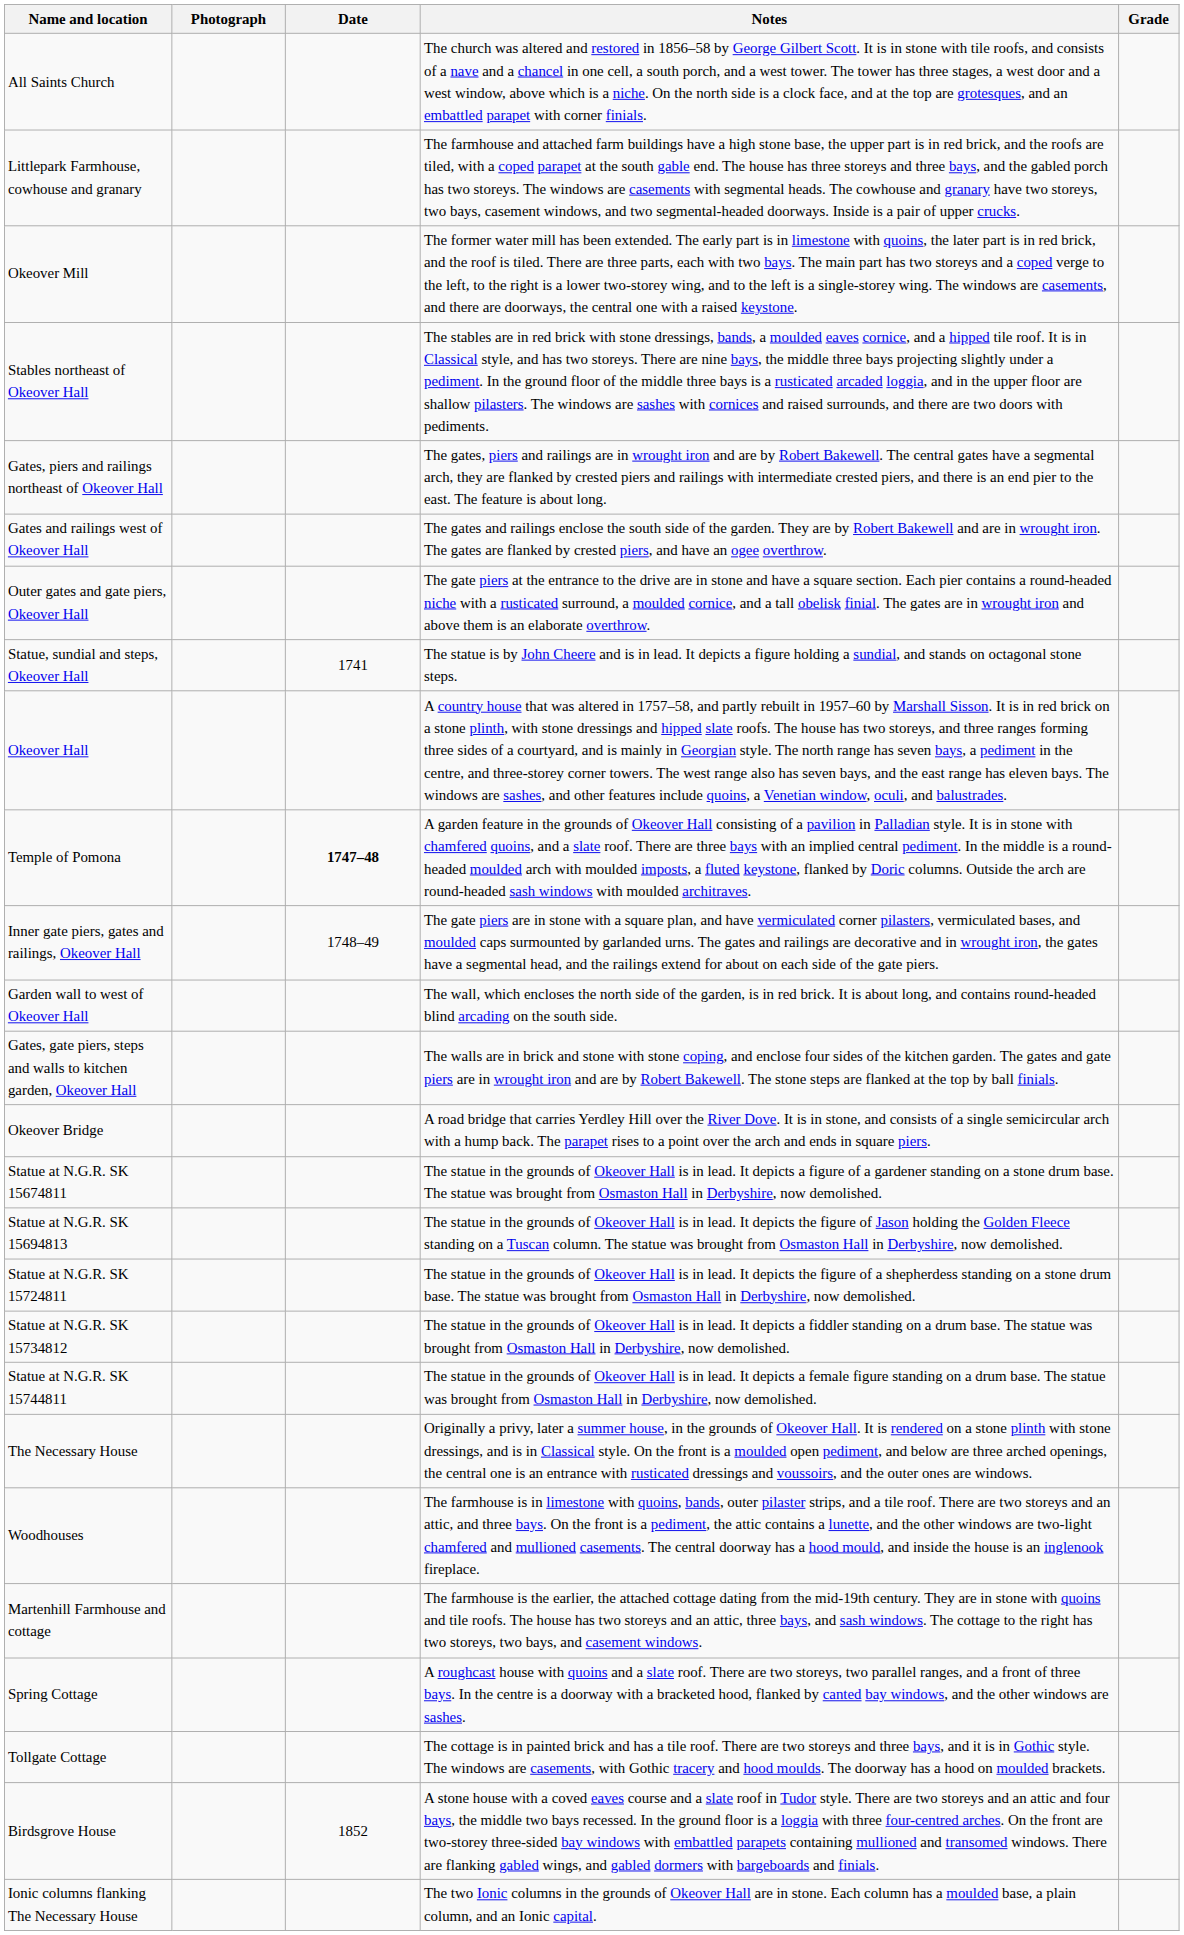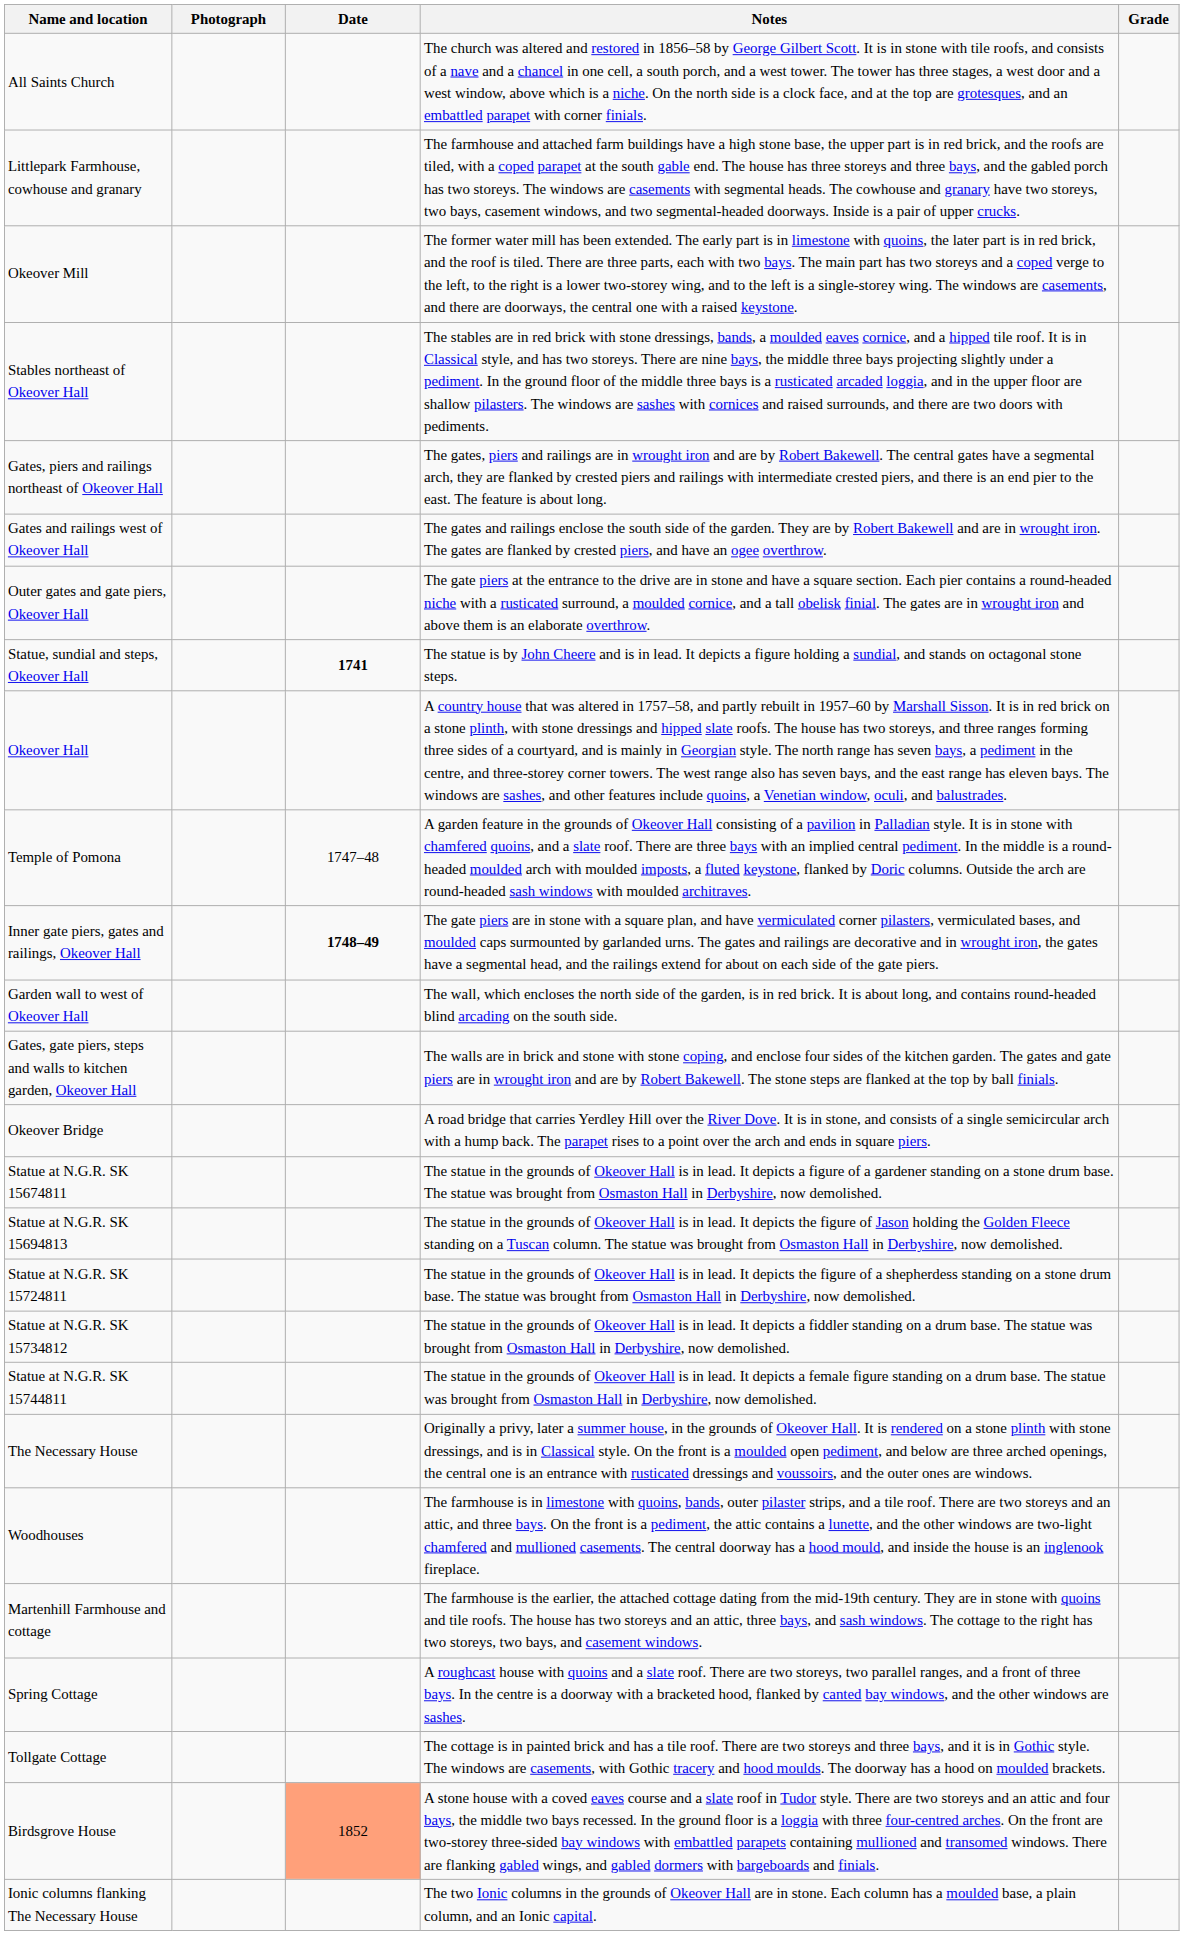(353, 665) normal -> (353, 665) bold
(353, 857) bold -> (353, 857) normal
(353, 942) normal -> (353, 942) bold
(353, 1831) no background -> (353, 1831) lightsalmon background
